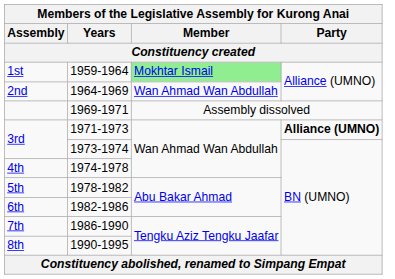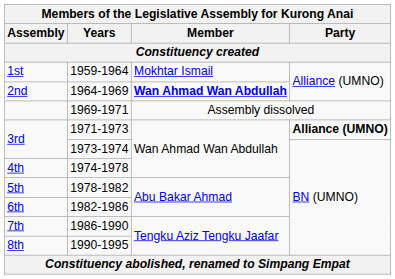(174, 71) lightgreen background -> (174, 71) no background
(206, 91) normal -> (210, 91) bold
